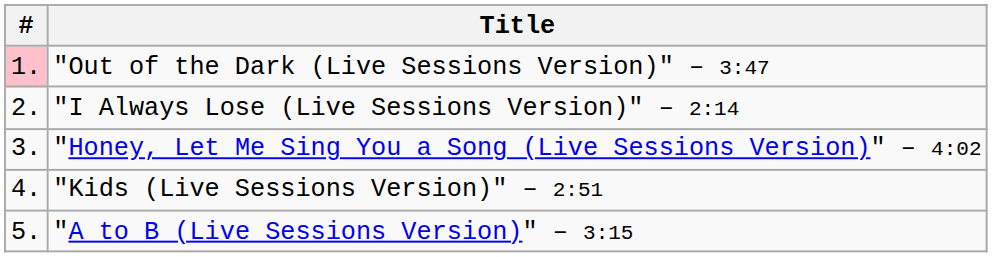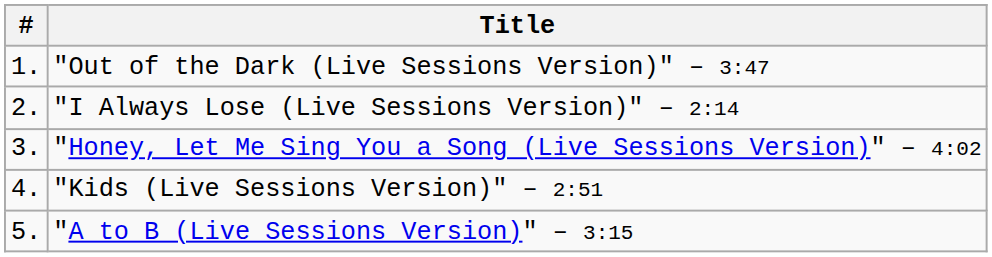(26, 67) pink background -> (26, 67) no background
